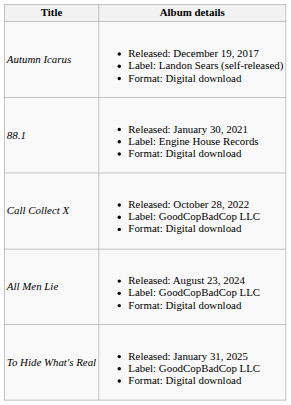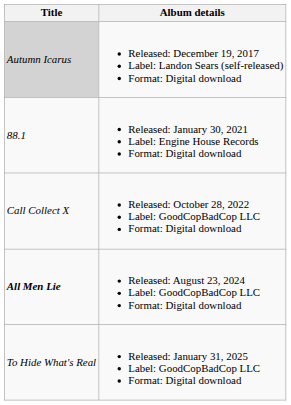(39, 59) no background -> (39, 59) lightgrey background
(33, 286) normal -> (34, 286) bold
